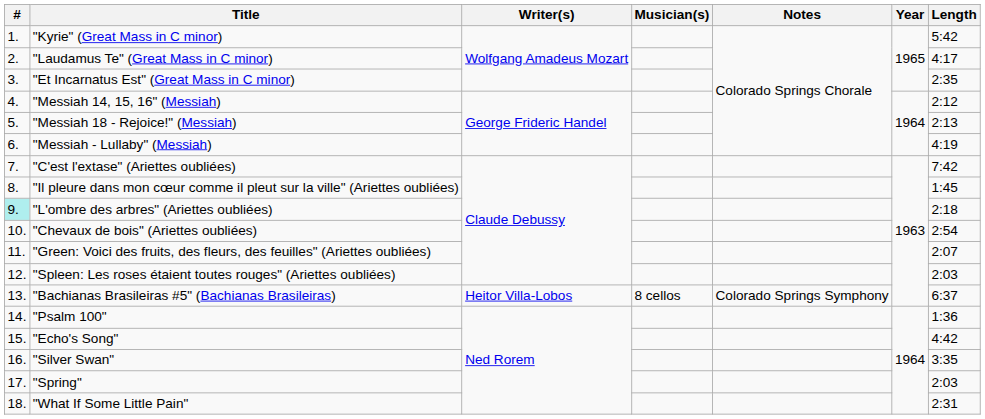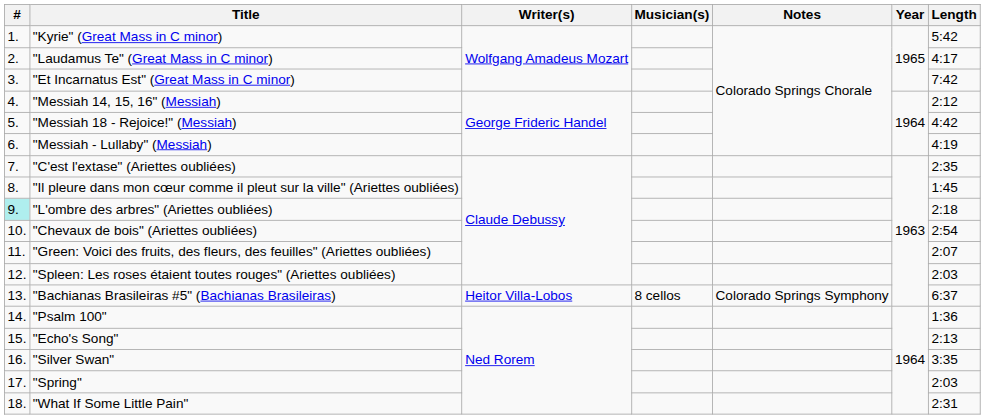(945, 79) 2:35 -> (945, 79) 7:42
(945, 123) 2:13 -> (945, 123) 4:42
(945, 166) 7:42 -> (945, 166) 2:35
(945, 338) 4:42 -> (945, 338) 2:13
